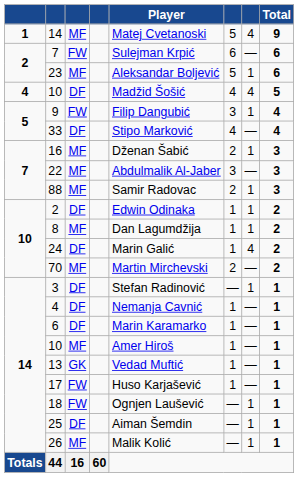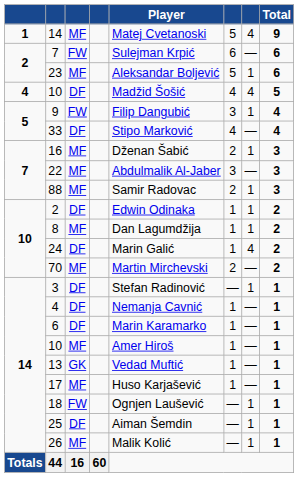(77, 385) FW -> (77, 385) MF
